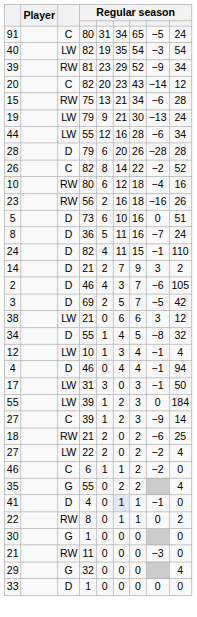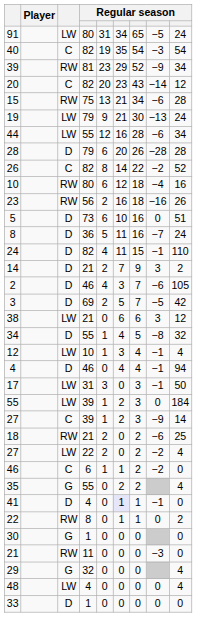(69, 34) C -> (69, 34) LW
(69, 51) LW -> (69, 51) C
+ row: (13, 587)
